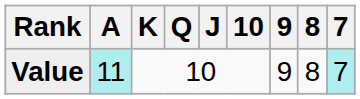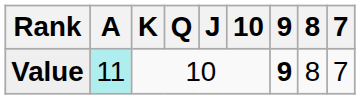(284, 71) normal -> (284, 71) bold
(341, 71) paleturquoise background -> (341, 71) no background
